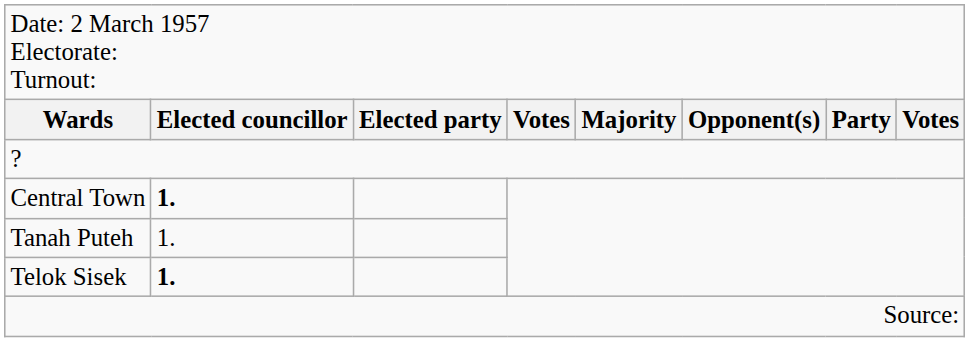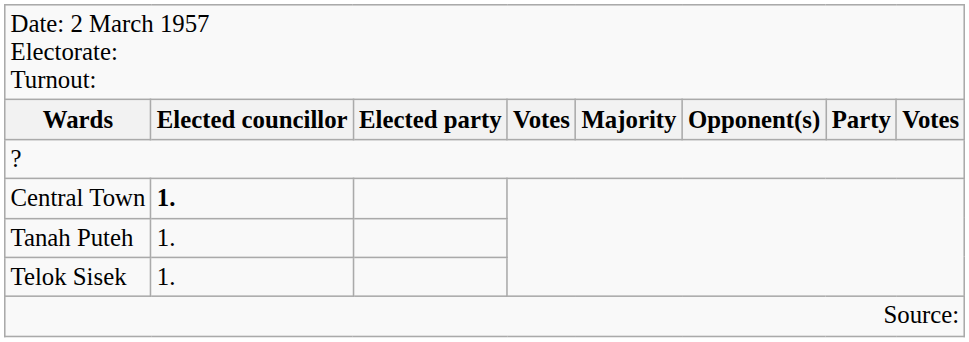(166, 276) bold -> (166, 276) normal
